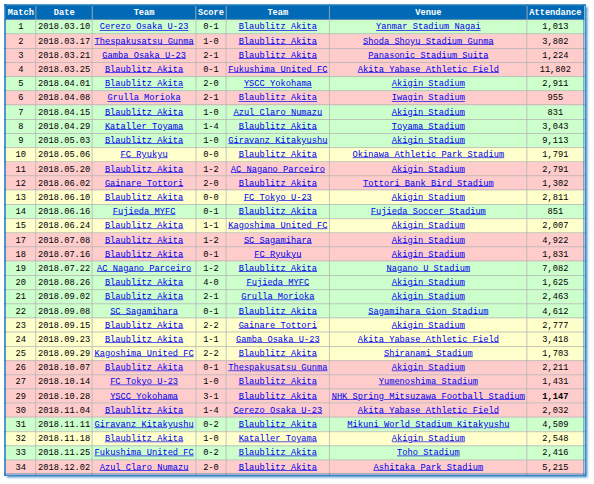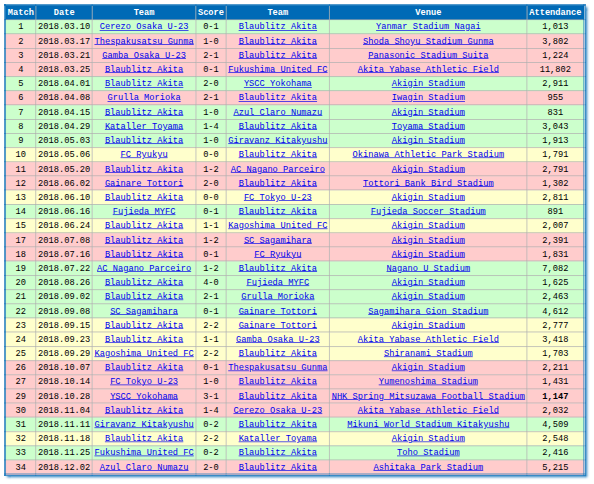(555, 141) 9,113 -> (555, 141) 1,913
(555, 212) 851 -> (555, 212) 891
(555, 240) 4,922 -> (555, 240) 2,391
(278, 311) Blaublitz Akita -> (278, 311) Gainare Tottori
(211, 439) 1-0 -> (211, 439) 2-2
